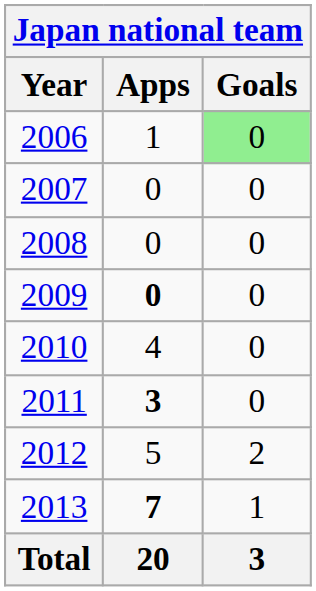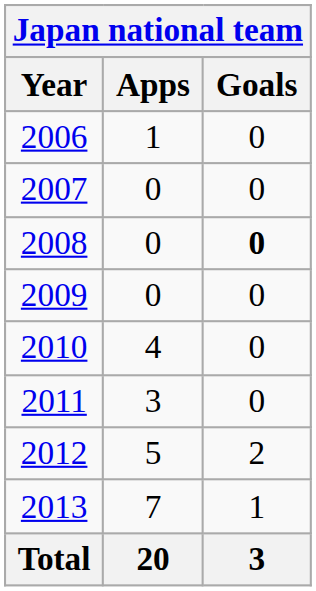(257, 136) lightgreen background -> (257, 136) no background
(257, 242) normal -> (257, 242) bold
(153, 294) bold -> (153, 294) normal
(153, 400) bold -> (153, 400) normal
(153, 505) bold -> (153, 505) normal
